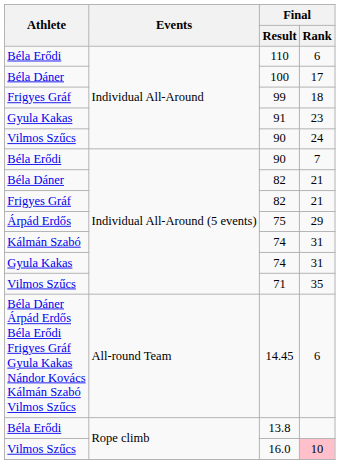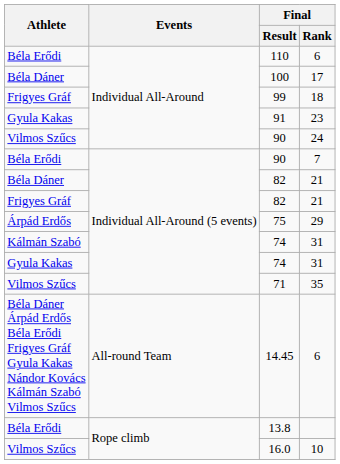(317, 449) pink background -> (317, 449) no background
